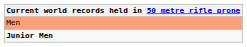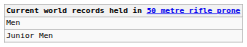(13, 23) lightsalmon background -> (13, 23) no background
(30, 36) bold -> (30, 36) normal
